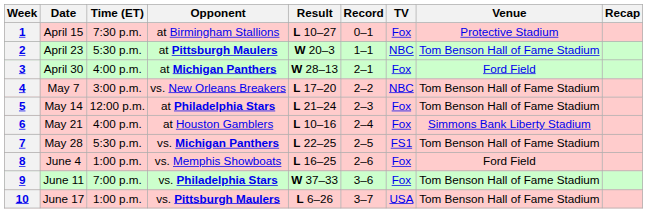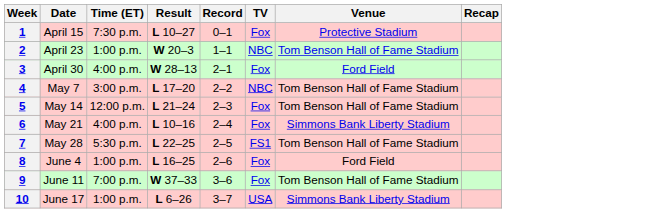- column: (218, 13)
(117, 50) 5:30 p.m. -> (117, 50) 1:00 p.m.
(509, 198) Tom Benson Hall of Fame Stadium -> (368, 198) Simmons Bank Liberty Stadium
